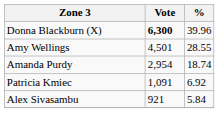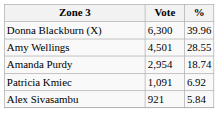(160, 30) bold -> (160, 30) normal
